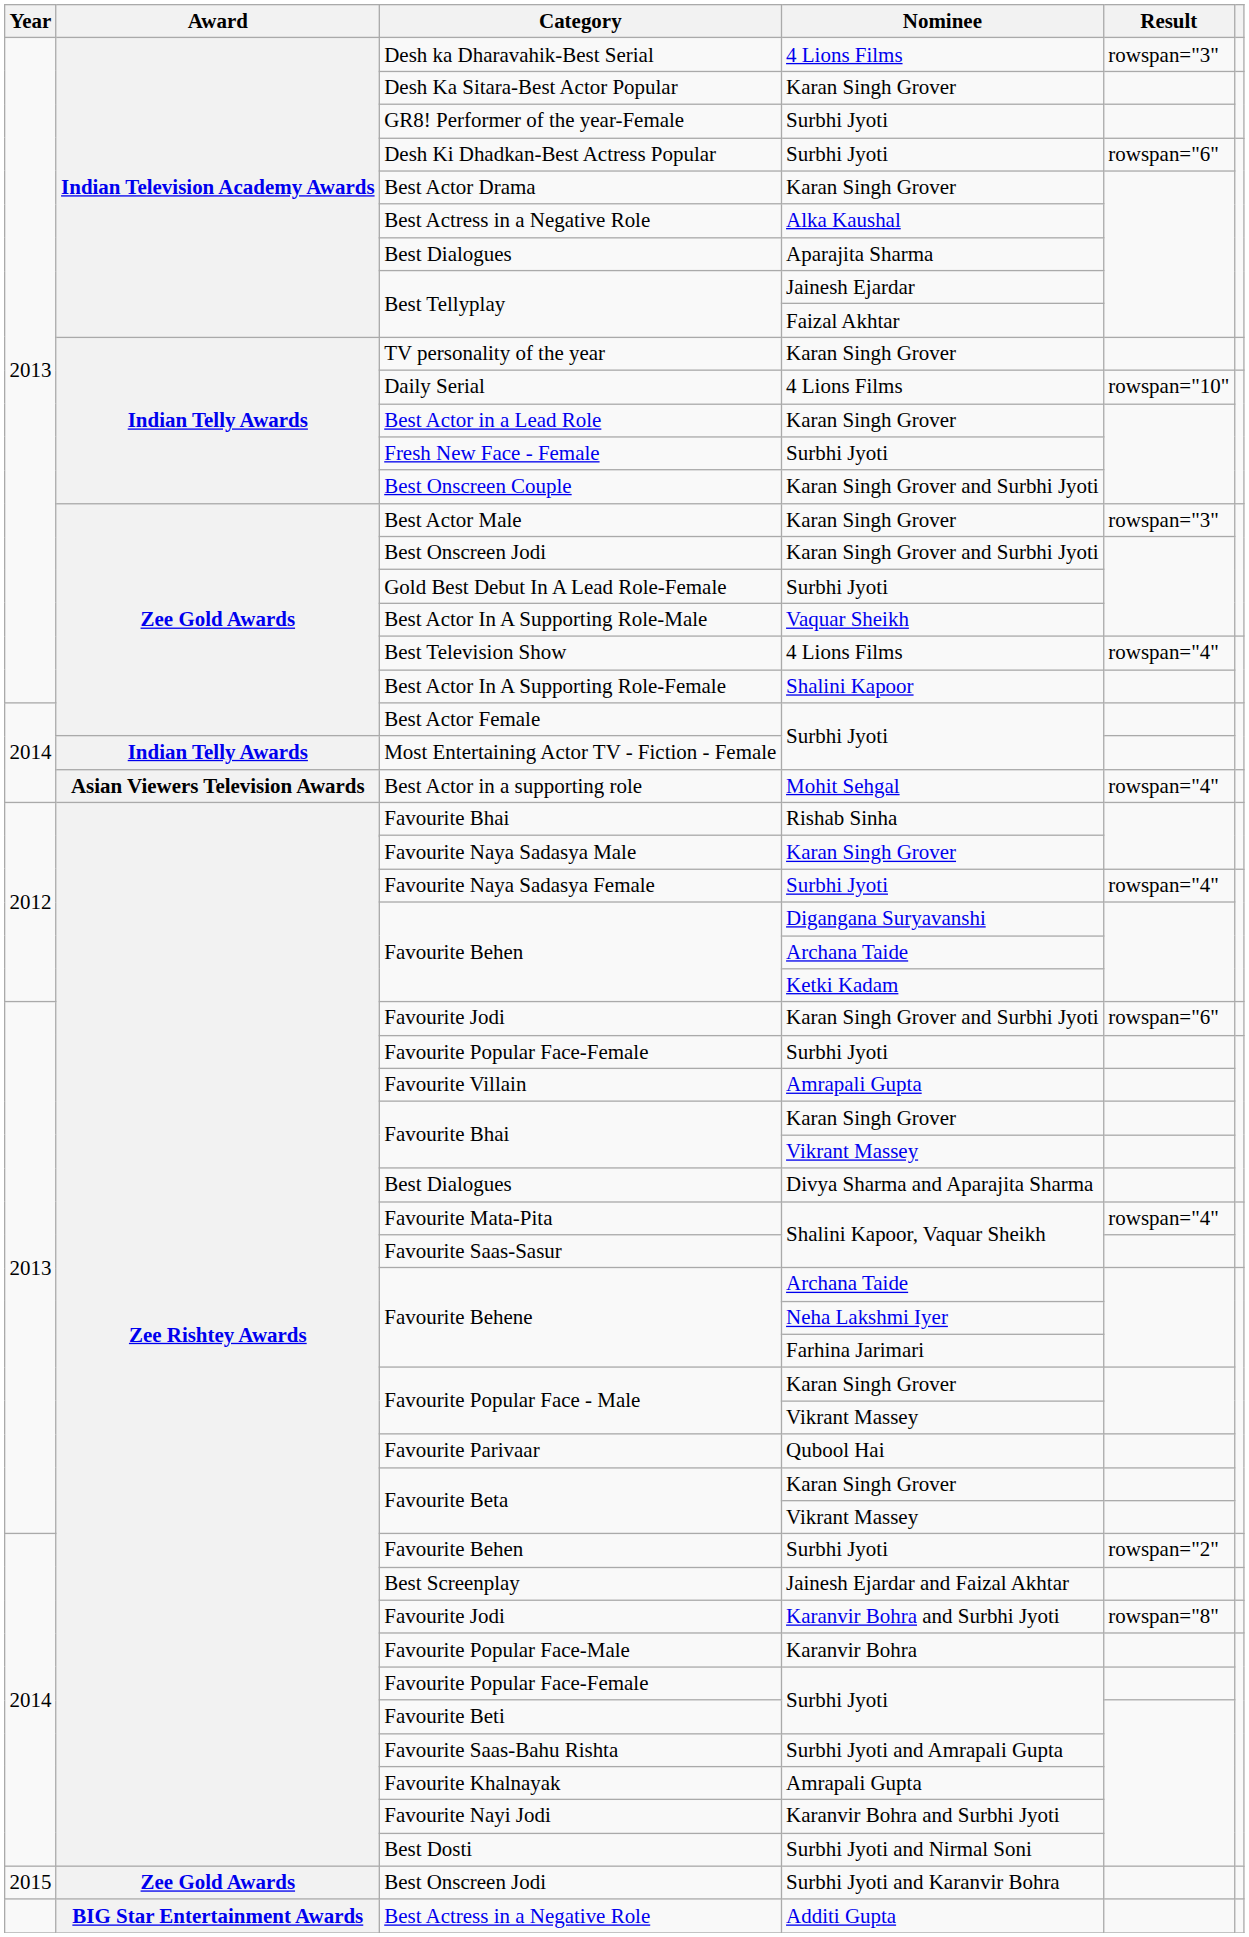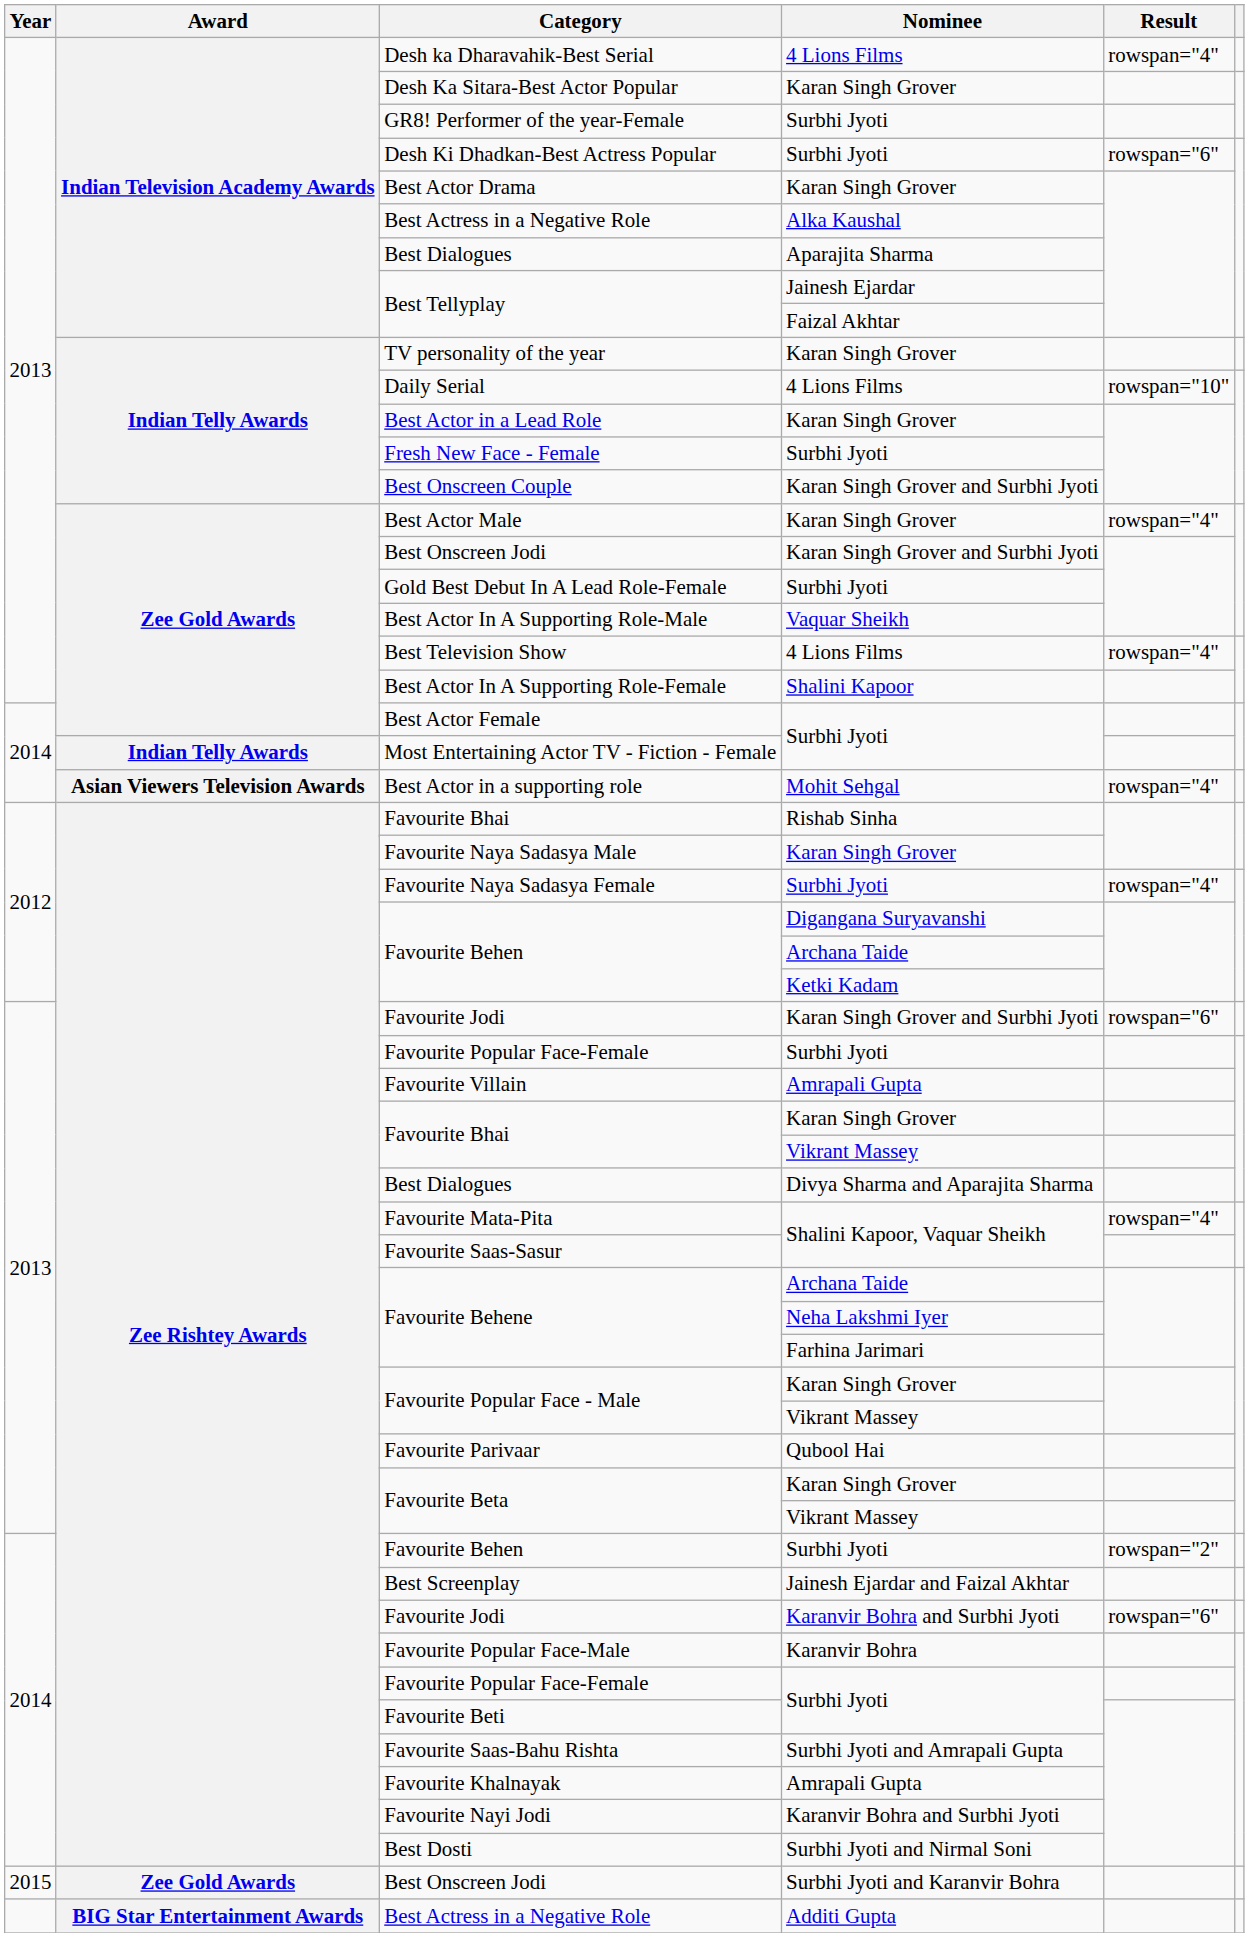(1164, 54) rowspan="3" -> (1164, 54) rowspan="4"
(1164, 519) rowspan="3" -> (1164, 519) rowspan="4"
(1164, 1616) rowspan="8" -> (1164, 1616) rowspan="6"
